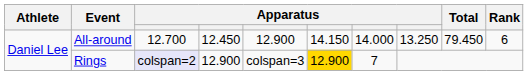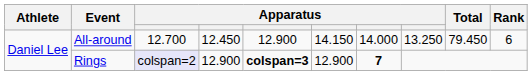(275, 61) normal -> (277, 61) bold
(330, 61) gold background -> (334, 61) no background
(374, 61) normal -> (379, 61) bold
